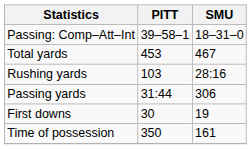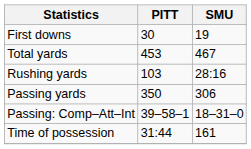rows swapped: (39, 113) <-> (71, 34)
(156, 94) 31:44 -> (151, 94) 350
(151, 133) 350 -> (156, 133) 31:44
